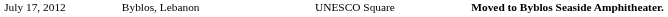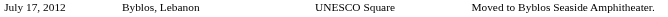(568, 7) bold -> (563, 7) normal
